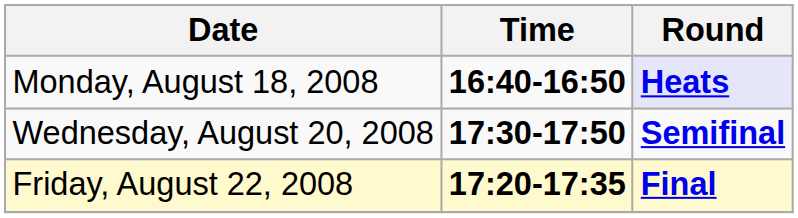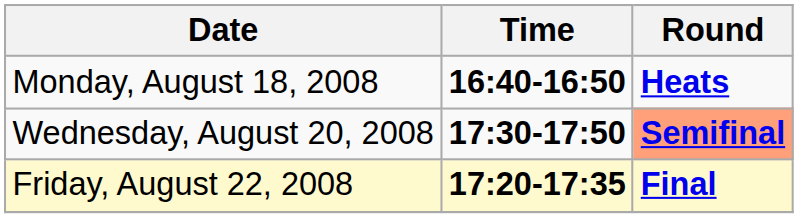(685, 81) lavender background -> (685, 81) no background
(713, 133) no background -> (713, 133) lightsalmon background
